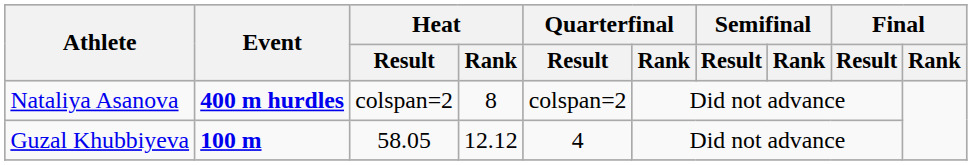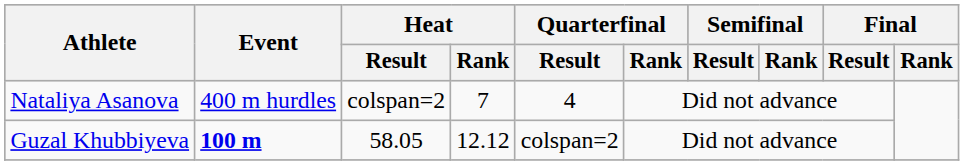(272, 100) bold -> (268, 100) normal
(491, 100) 8 -> (483, 100) 7
(578, 100) colspan=2 -> (570, 100) 4
(578, 139) 4 -> (570, 139) colspan=2
